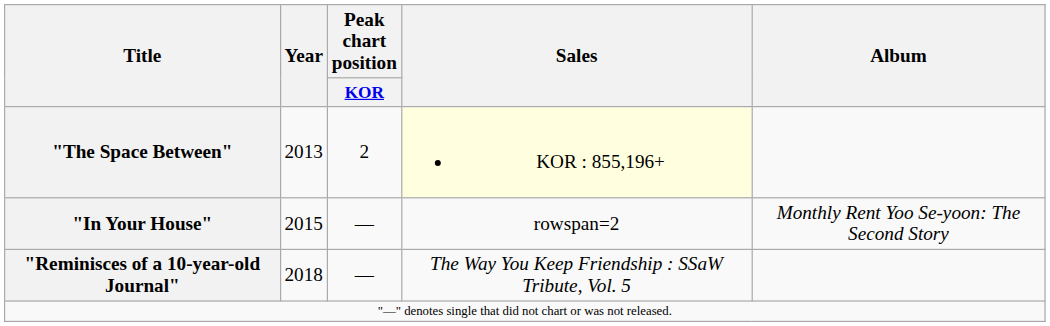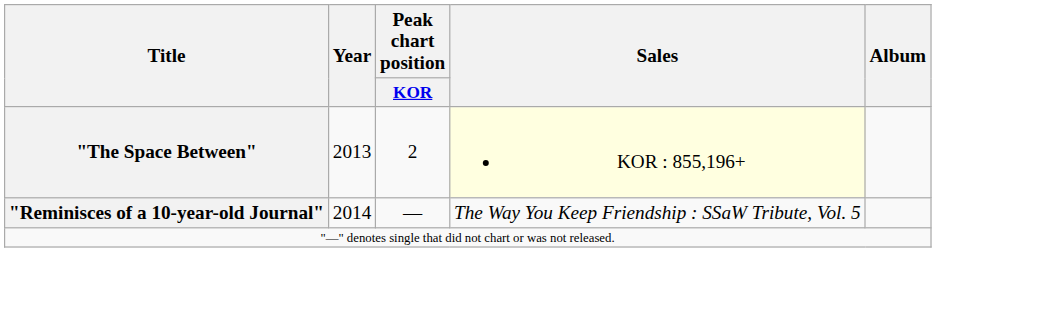- row: (142, 223)
(304, 275) 2018 -> (352, 212) 2014
